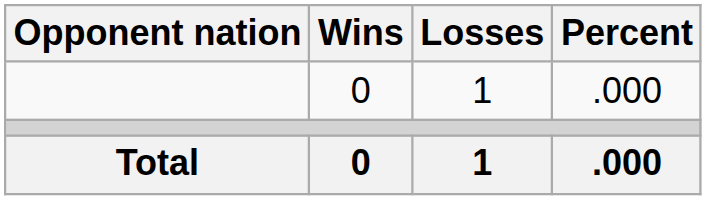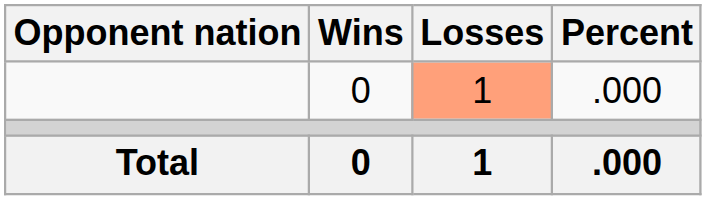(482, 90) no background -> (482, 90) lightsalmon background
